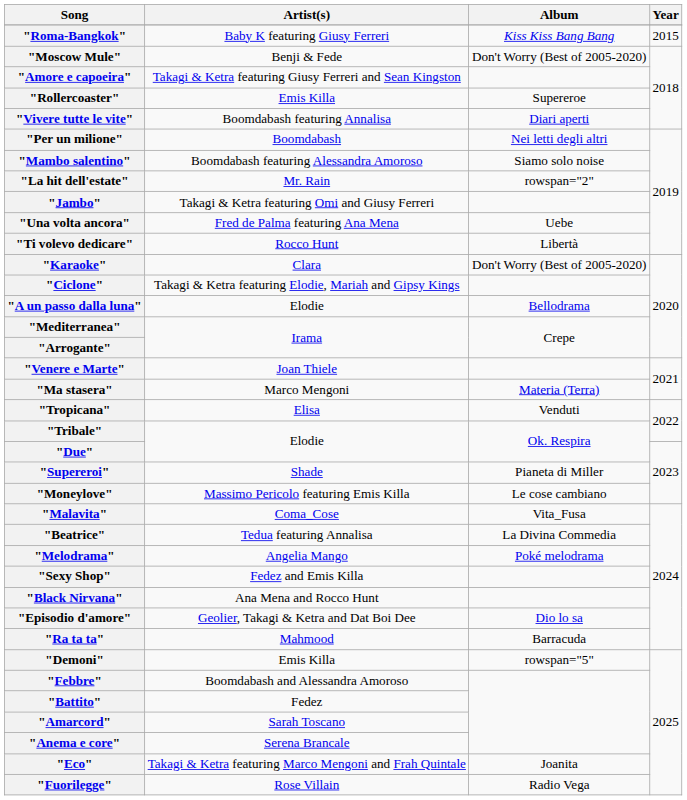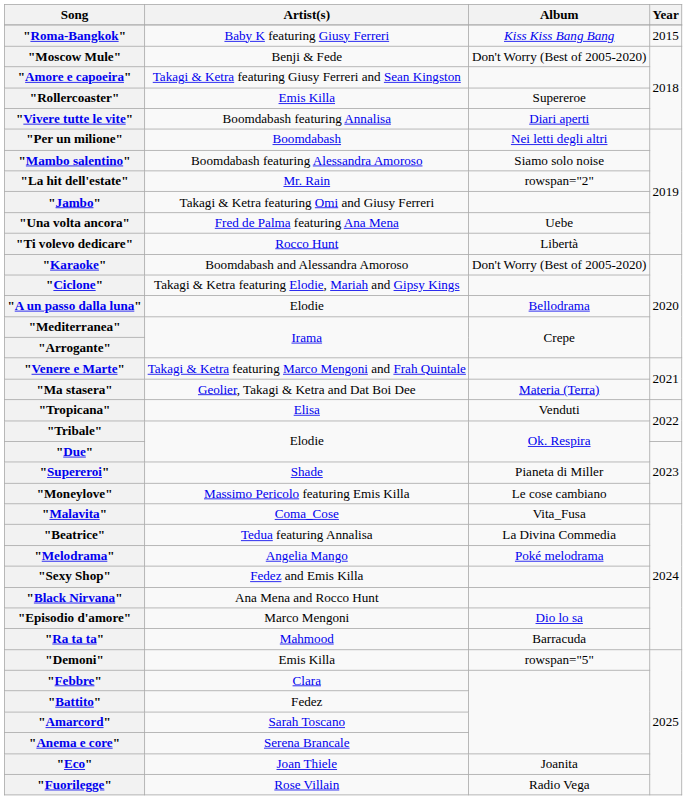(307, 264) Clara -> (307, 264) Boomdabash and Alessandra Amoroso
(307, 368) Joan Thiele -> (307, 368) Takagi & Ketra featuring Marco Mengoni and Frah Quintale
(307, 389) Marco Mengoni -> (307, 389) Geolier, Takagi & Ketra and Dat Boi Dee
(307, 618) Geolier, Takagi & Ketra and Dat Boi Dee -> (307, 618) Marco Mengoni
(307, 680) Boomdabash and Alessandra Amoroso -> (307, 680) Clara
(307, 763) Takagi & Ketra featuring Marco Mengoni and Frah Quintale -> (307, 763) Joan Thiele
